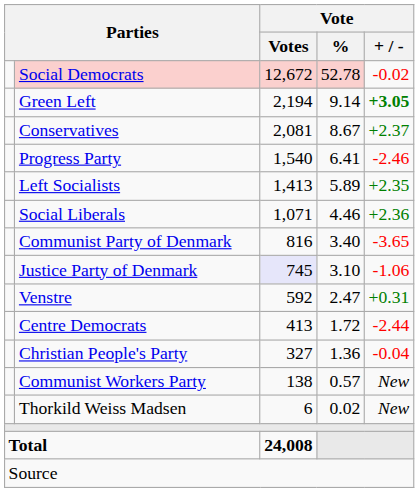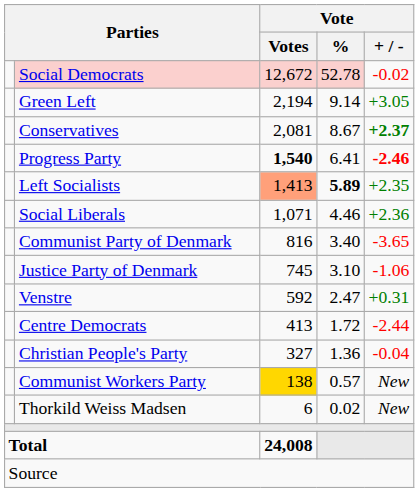(389, 102) bold -> (389, 102) normal
(389, 130) normal -> (389, 130) bold
(293, 158) normal -> (293, 158) bold
(391, 158) normal -> (391, 158) bold
(293, 185) no background -> (293, 185) lightsalmon background
(345, 185) normal -> (345, 185) bold
(299, 269) lavender background -> (299, 269) no background
(299, 381) no background -> (299, 381) gold background
